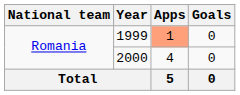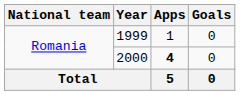(170, 37) lightsalmon background -> (170, 37) no background
(170, 58) normal -> (170, 58) bold
